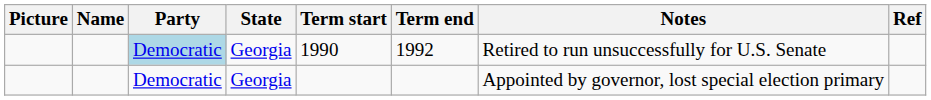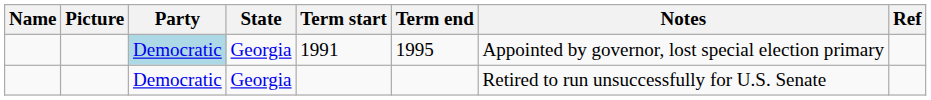columns swapped: (38, 19) <-> (100, 19)
(319, 49) 1990 -> (319, 49) 1991
(415, 49) 1992 -> (415, 49) 1995
(654, 49) Retired to run unsuccessfully for U.S. Senate -> (683, 49) Appointed by governor, lost special election primary
(683, 79) Appointed by governor, lost special election primary -> (654, 79) Retired to run unsuccessfully for U.S. Senate
